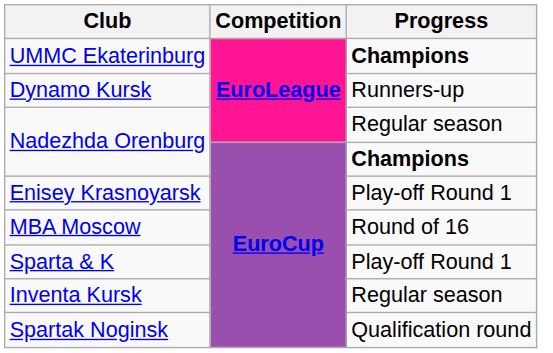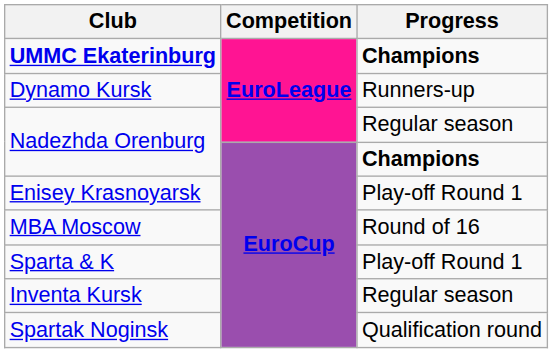(107, 55) normal -> (113, 55) bold
